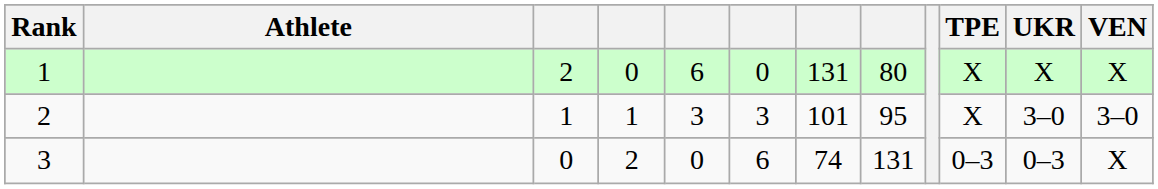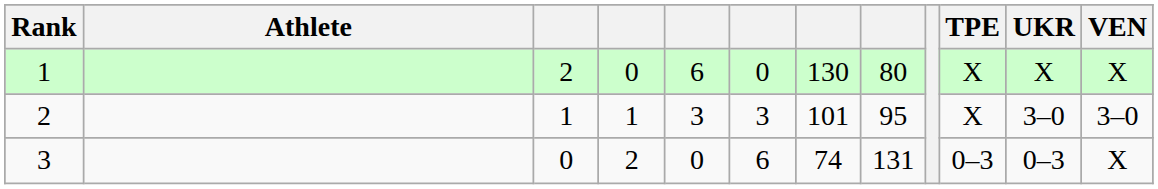(828, 71) 131 -> (828, 71) 130
